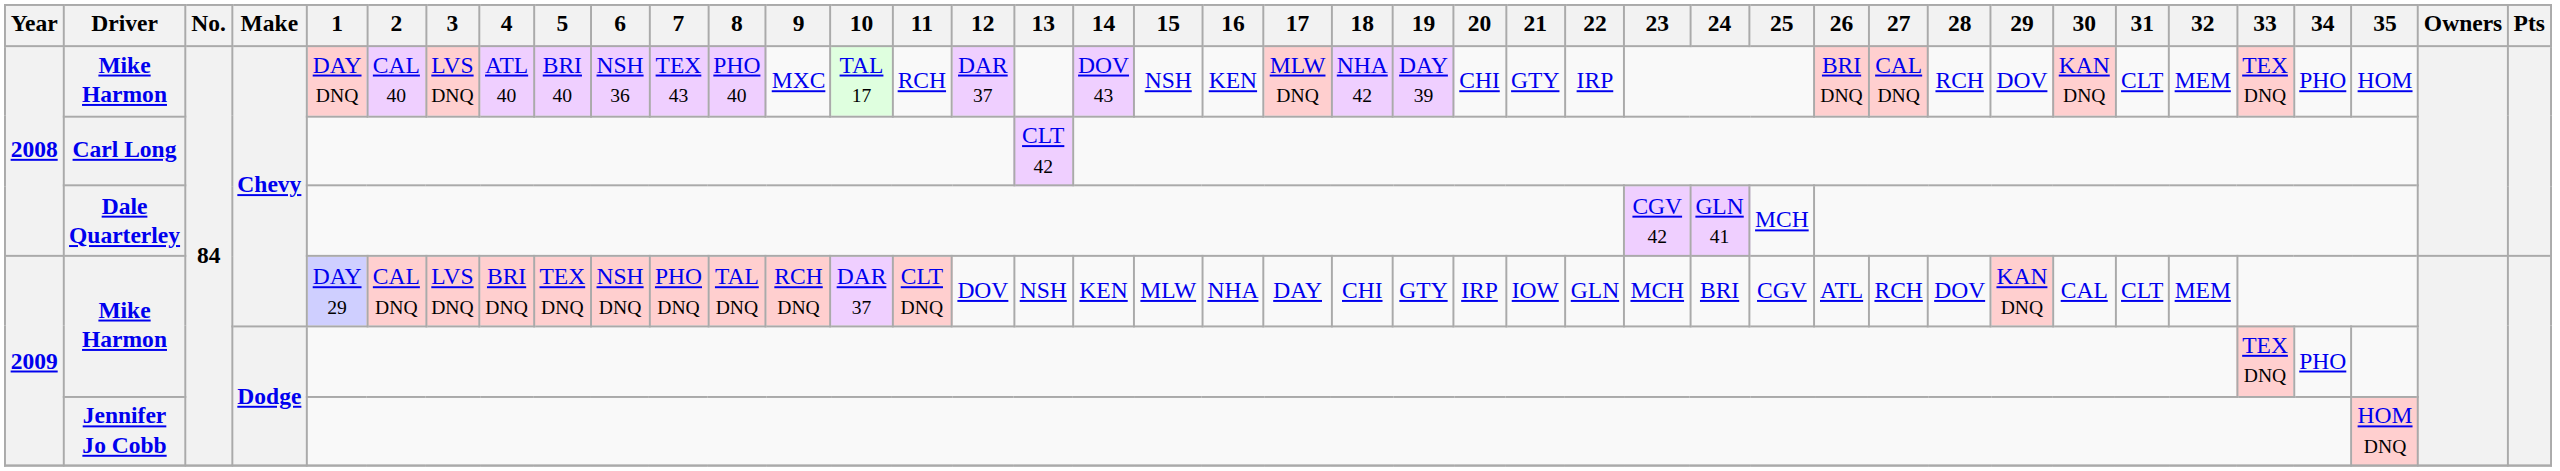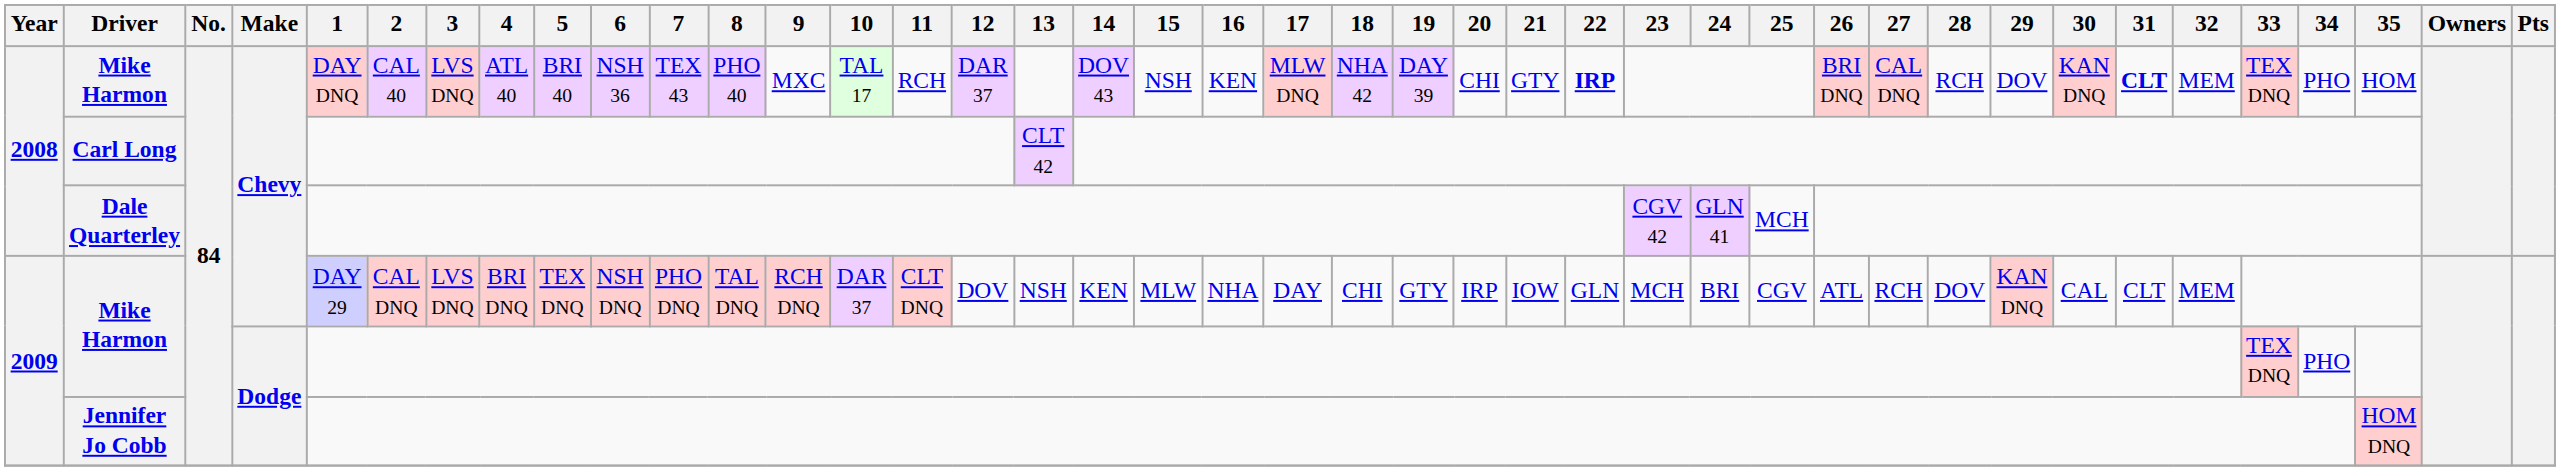(1595, 80) normal -> (1595, 80) bold
(2142, 80) normal -> (2144, 80) bold
